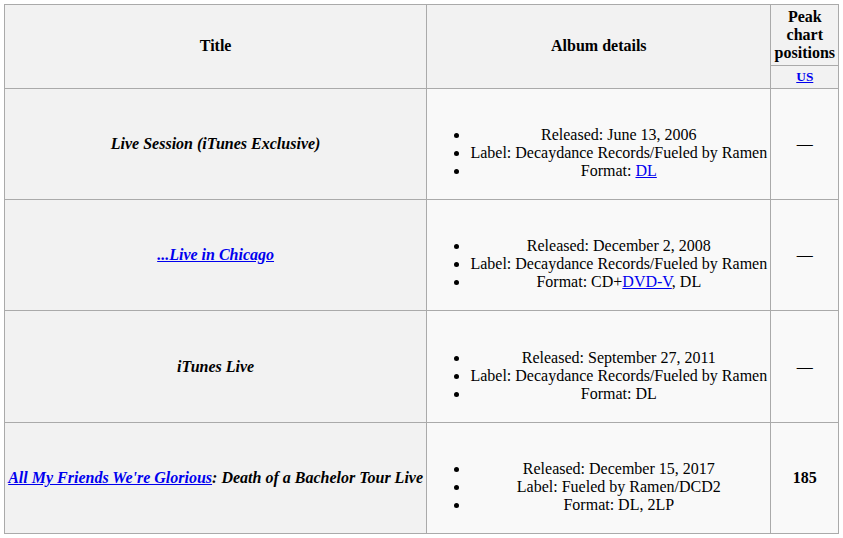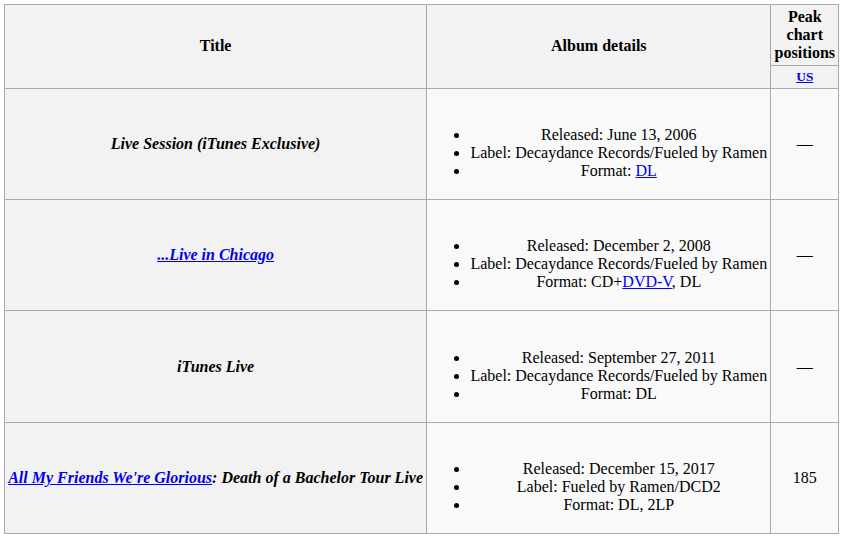(805, 478) bold -> (805, 478) normal
